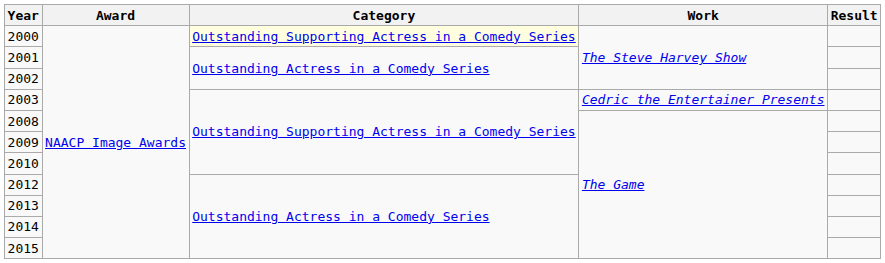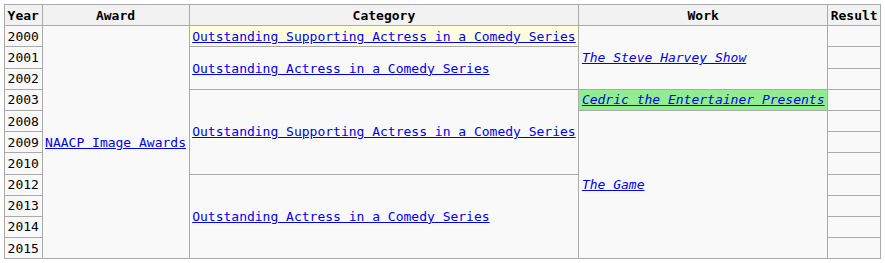(703, 100) no background -> (703, 100) lightgreen background
